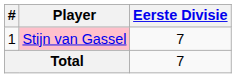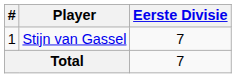(74, 38) pink background -> (74, 38) no background
